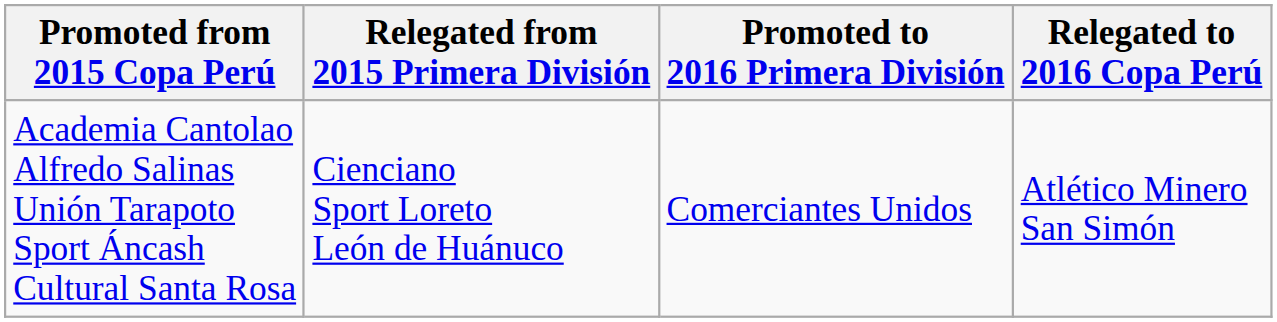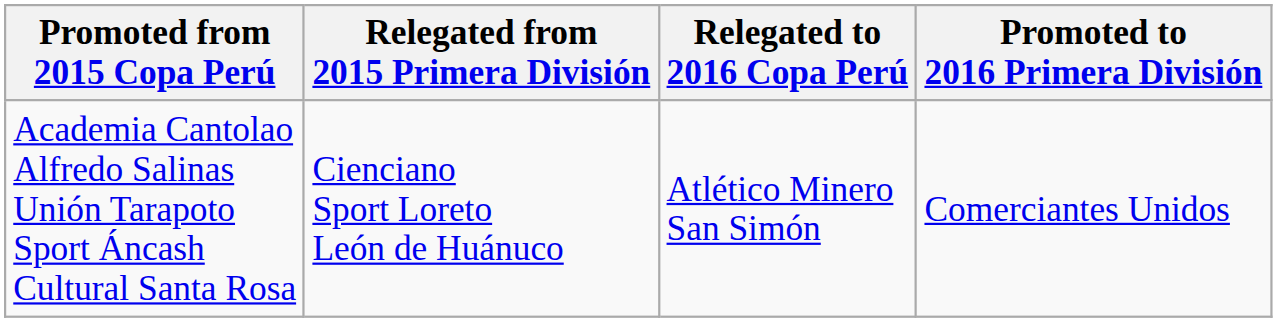columns swapped: (835, 52) <-> (1142, 52)
